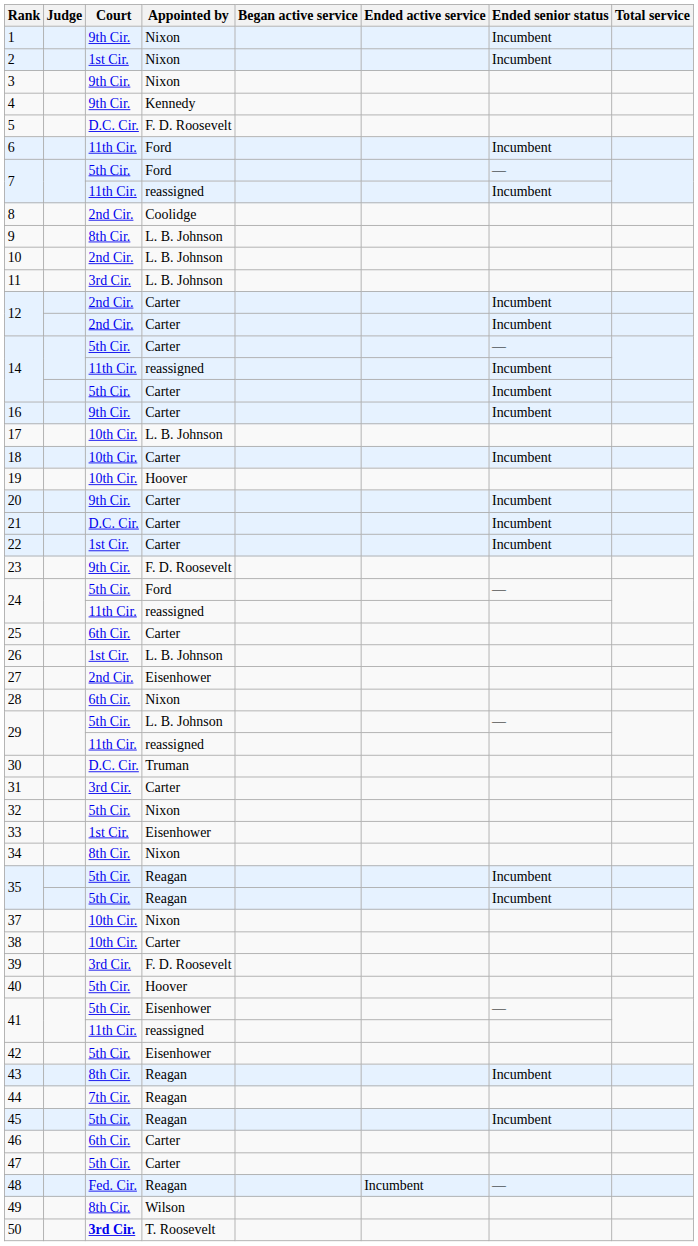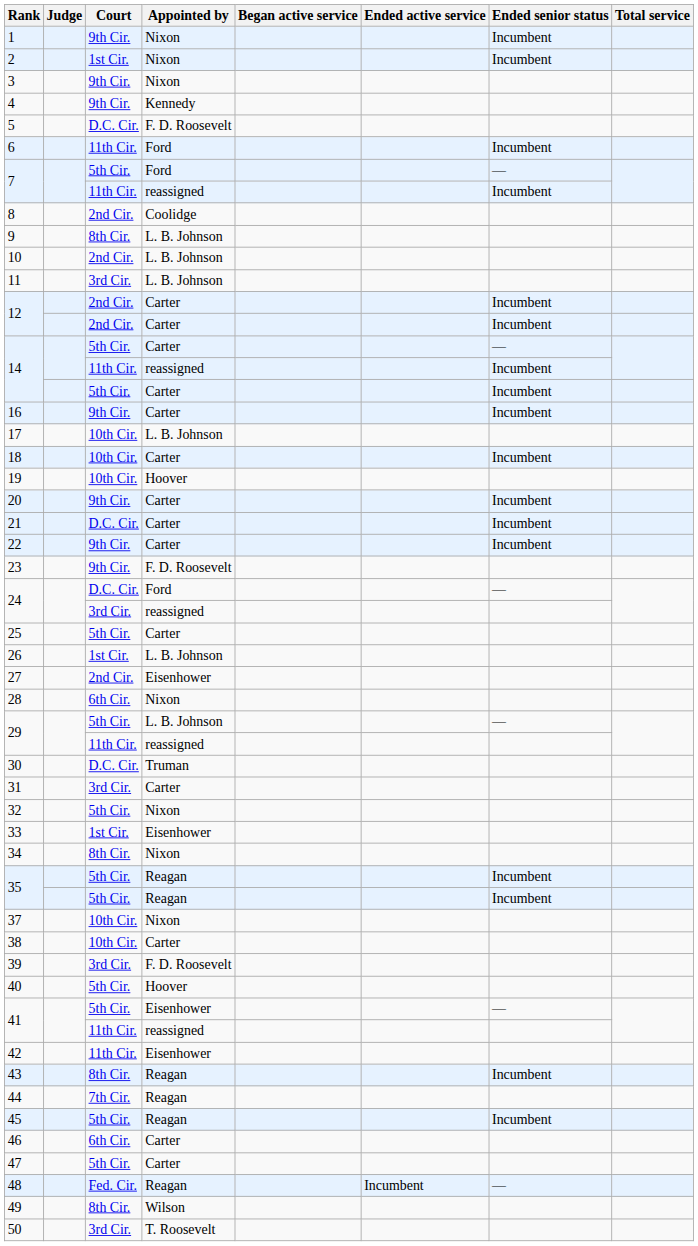(109, 545) 1st Cir. -> (109, 545) 9th Cir.
(109, 589) 5th Cir. -> (114, 589) D.C. Cir.
(113, 611) 11th Cir. -> (110, 611) 3rd Cir.
(109, 633) 6th Cir. -> (109, 633) 5th Cir.
(109, 1053) 5th Cir. -> (113, 1053) 11th Cir.
(112, 1229) bold -> (110, 1229) normal
